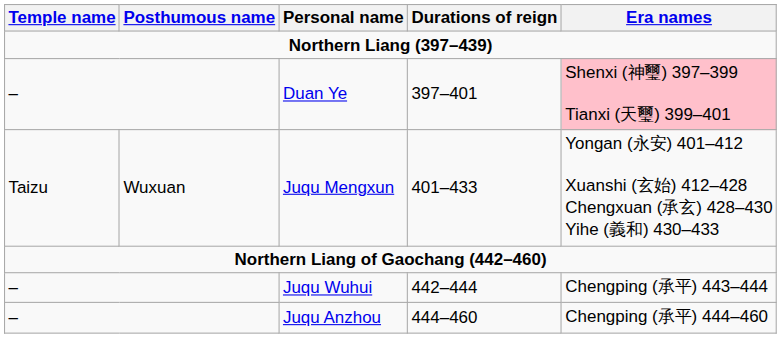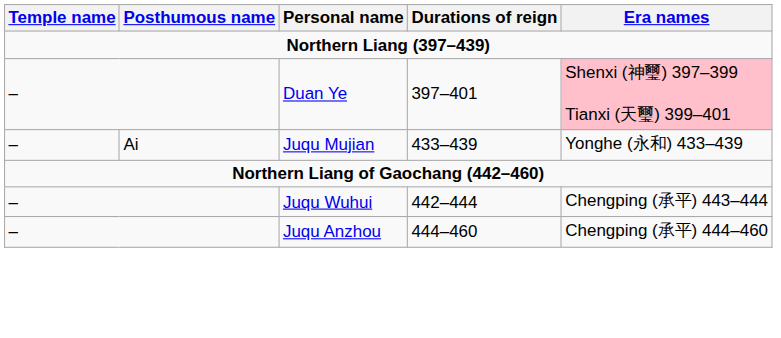- row: (339, 187)
+ row: (329, 144)
